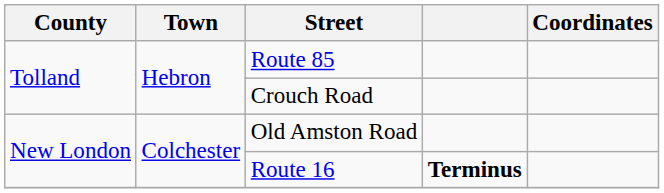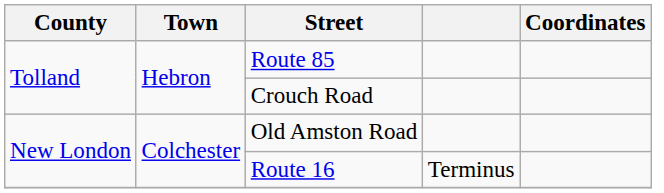(475, 168) bold -> (471, 168) normal
